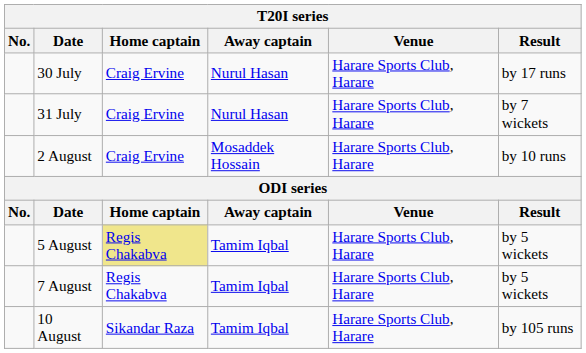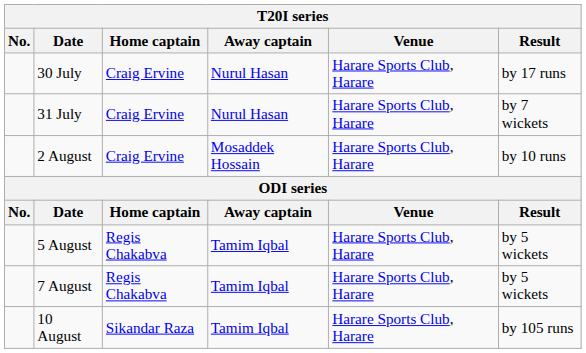(136, 245) khaki background -> (136, 245) no background
